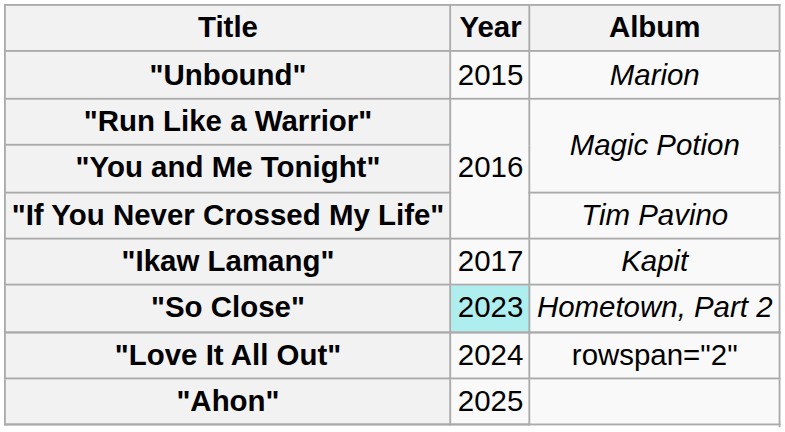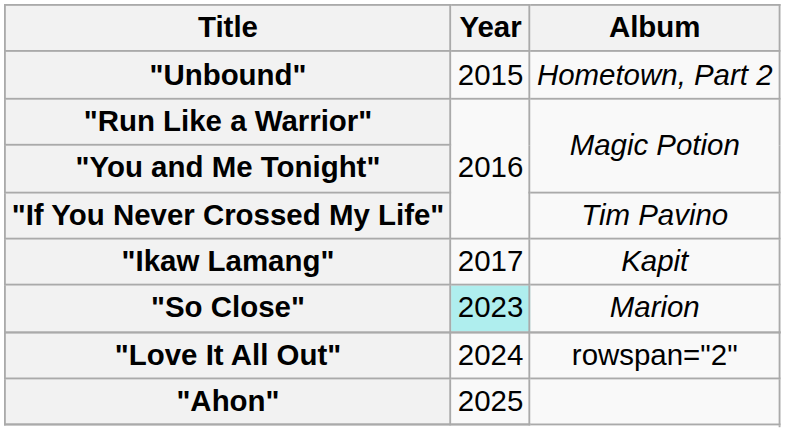(655, 74) Marion -> (655, 74) Hometown, Part 2
(655, 307) Hometown, Part 2 -> (655, 307) Marion
